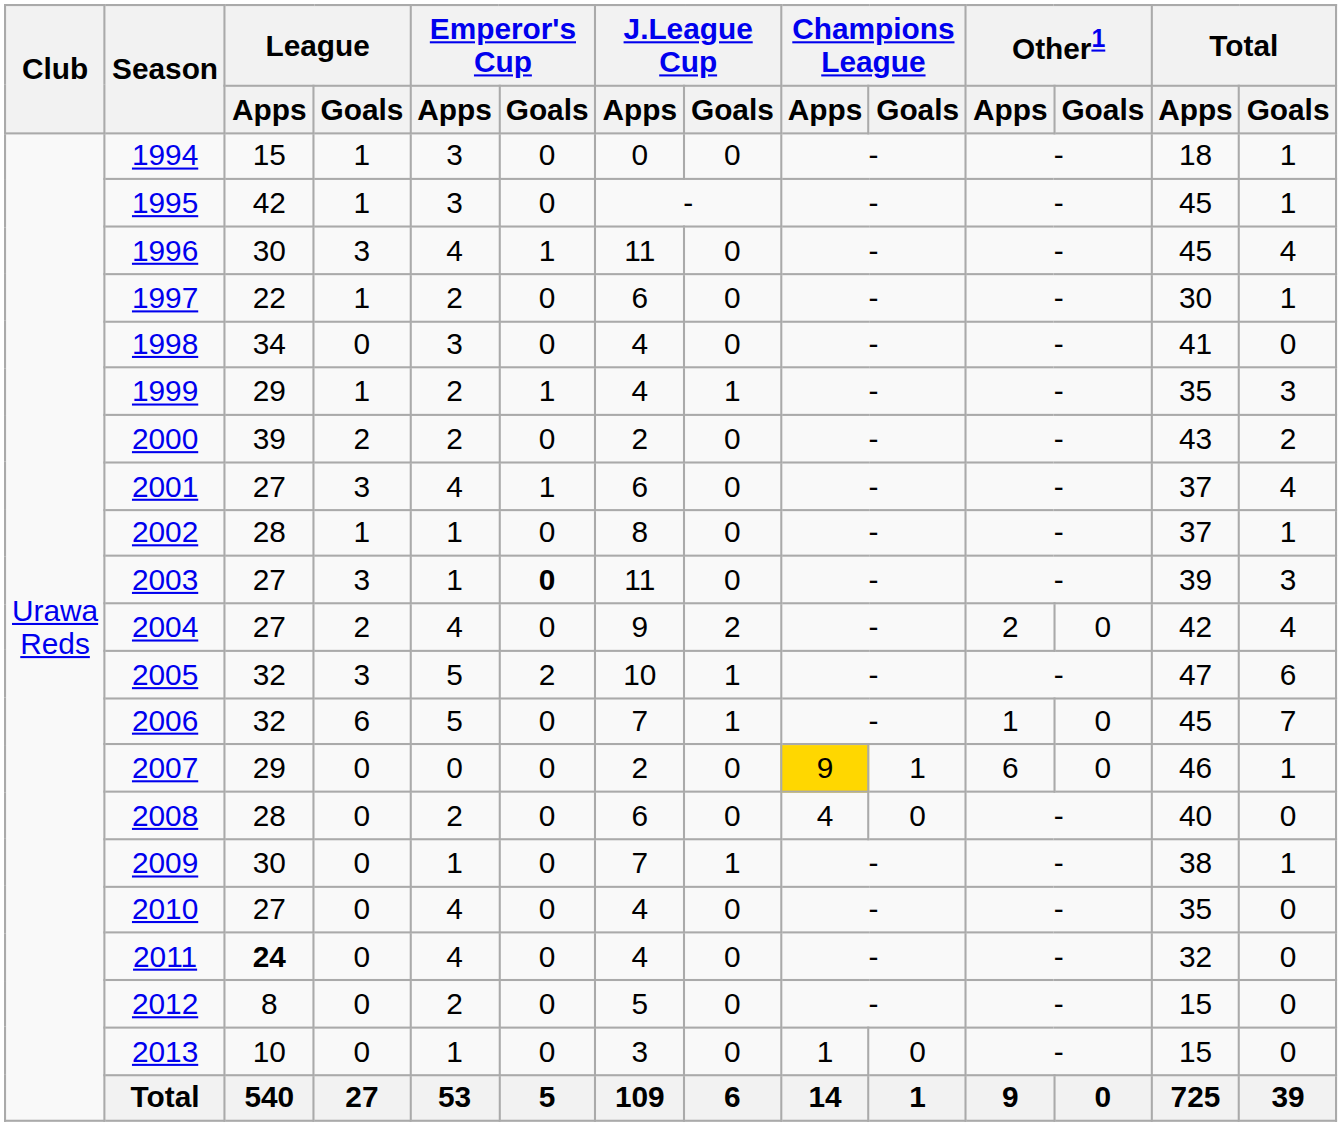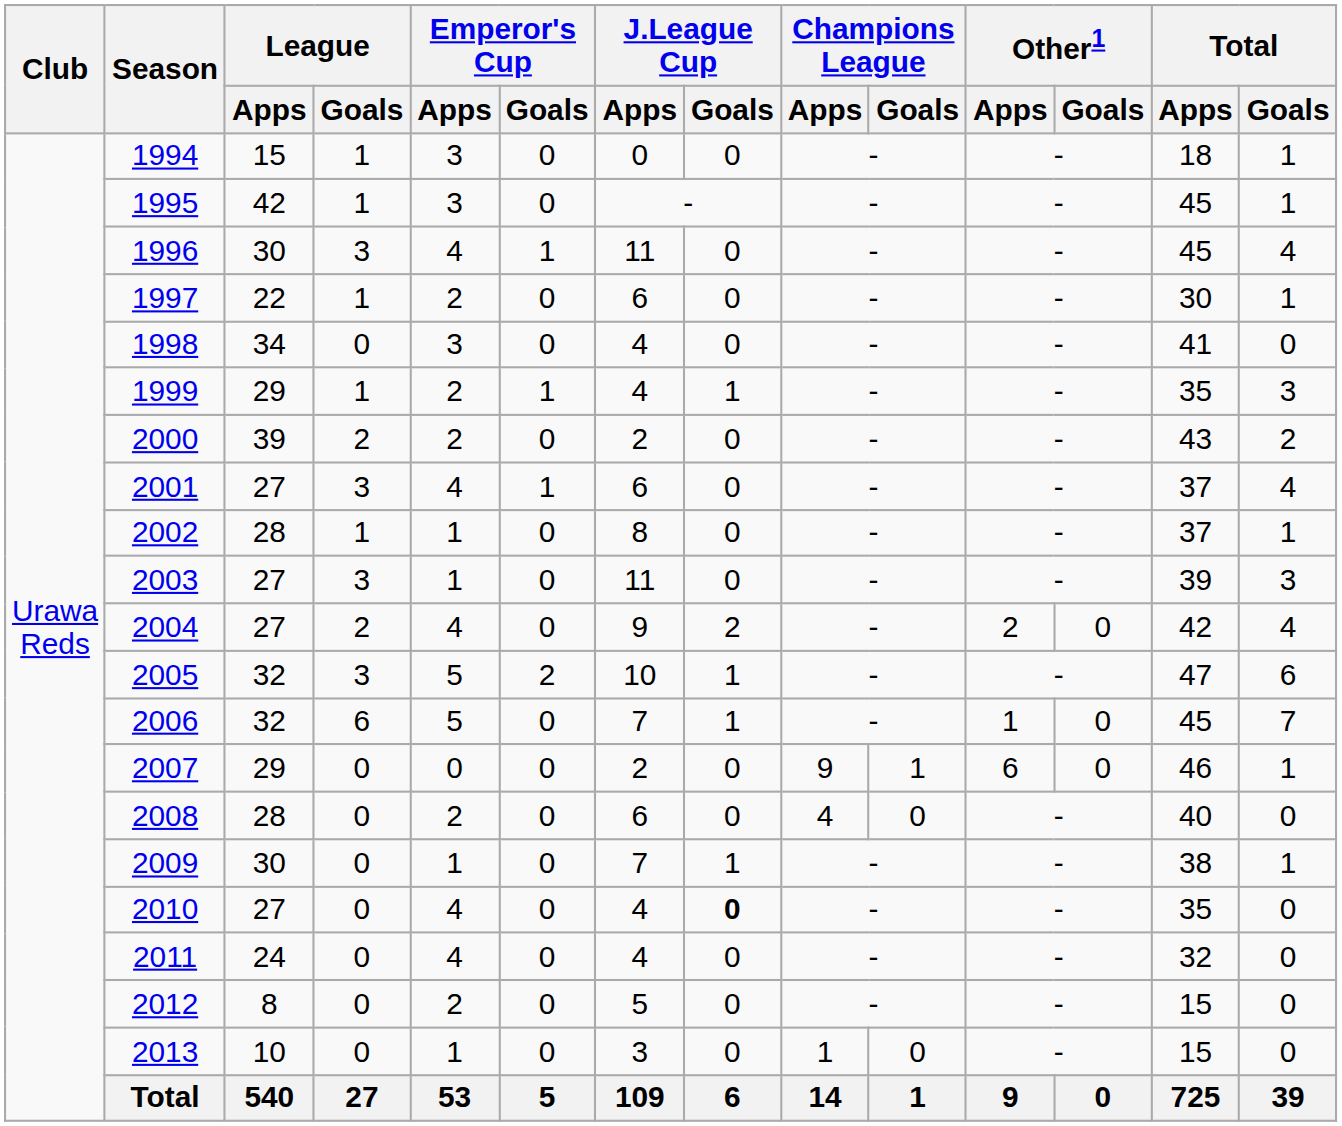(547, 580) bold -> (547, 580) normal
(825, 768) gold background -> (825, 768) no background
(732, 910) normal -> (732, 910) bold
(269, 957) bold -> (269, 957) normal
